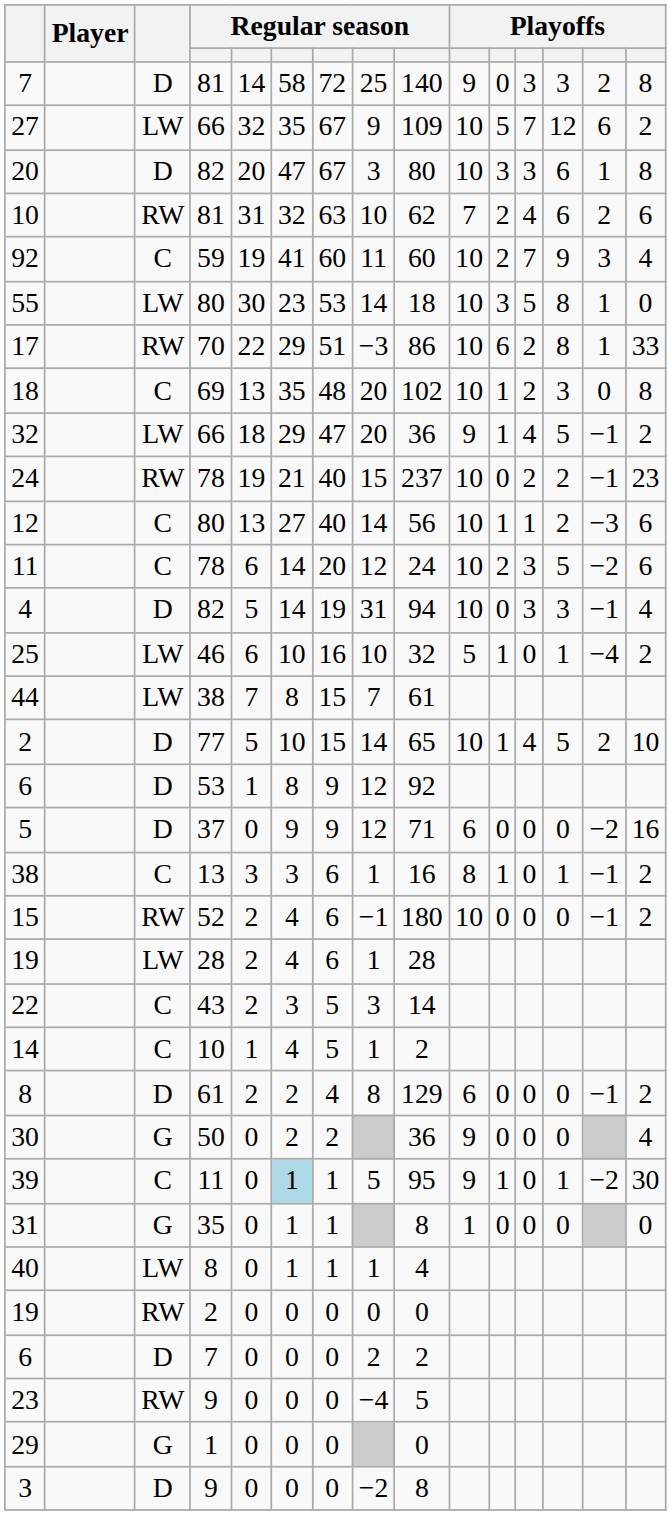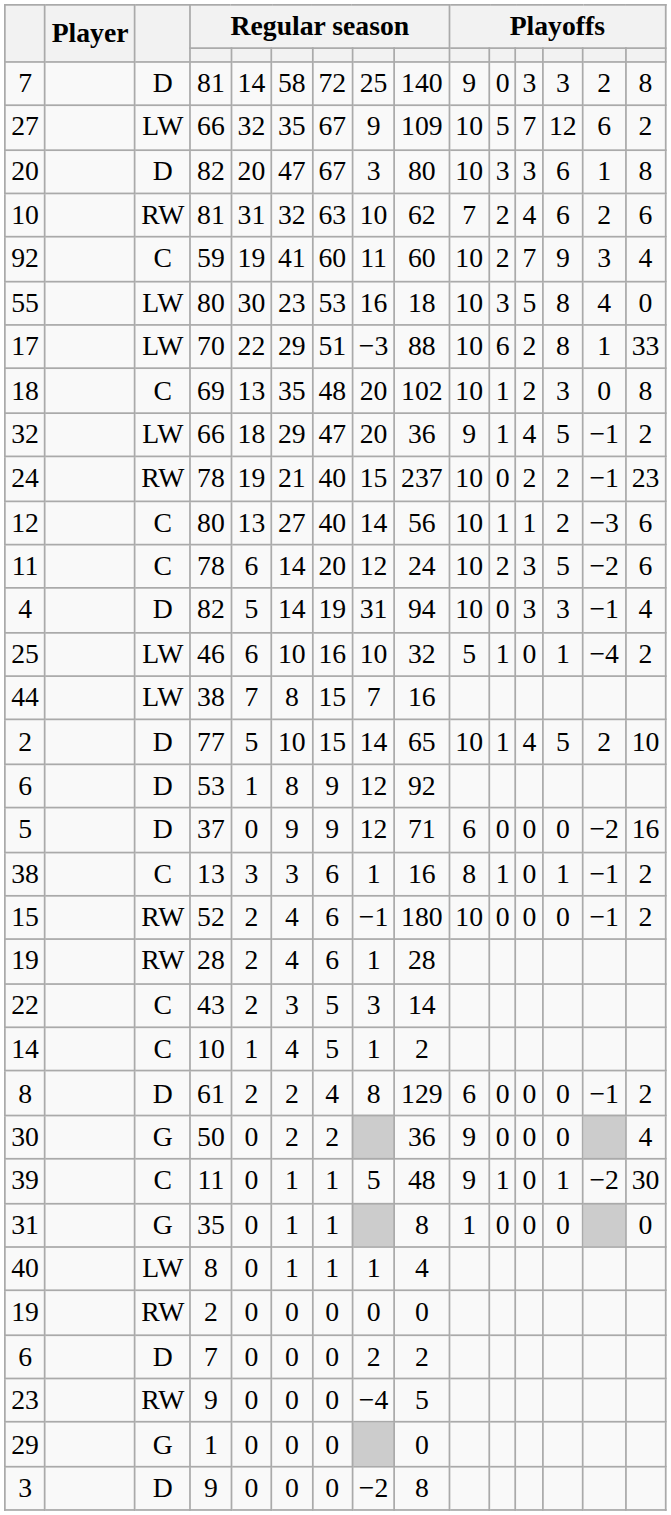(374, 302) 14 -> (374, 302) 16
(604, 302) 1 -> (604, 302) 4
(163, 346) RW -> (163, 346) LW
(422, 346) 86 -> (422, 346) 88
(422, 697) 61 -> (422, 697) 16
(163, 961) LW -> (163, 961) RW
(292, 1180) lightblue background -> (292, 1180) no background
(422, 1180) 95 -> (422, 1180) 48
